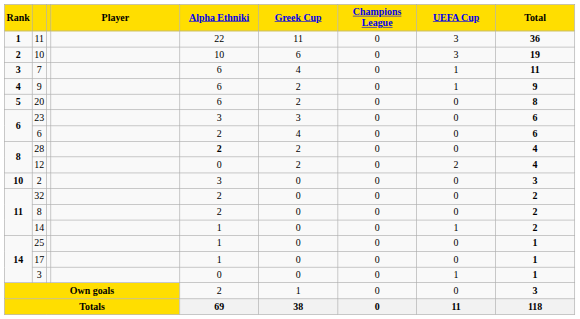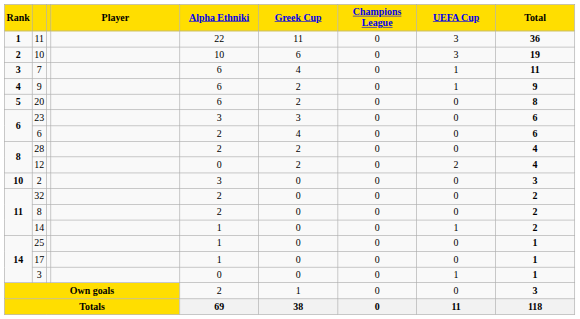(219, 149) bold -> (219, 149) normal
